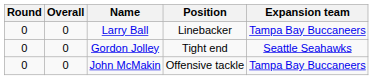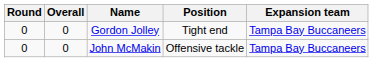- row: (125, 30)
(307, 48) Seattle Seahawks -> (307, 30) Tampa Bay Buccaneers
